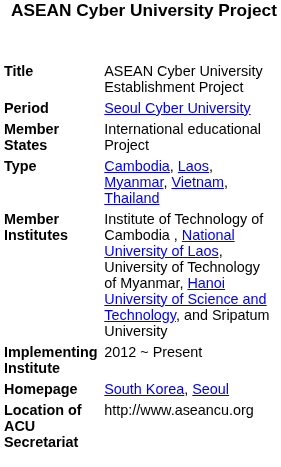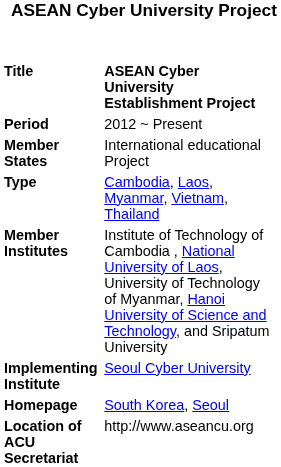(183, 79) normal -> (180, 87) bold
(177, 108) Seoul Cyber University -> (153, 124) 2012 ~ Present
(153, 352) 2012 ~ Present -> (177, 368) Seoul Cyber University
